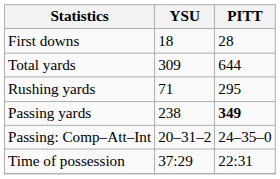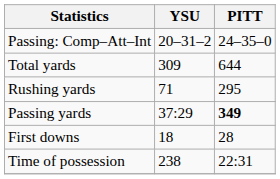rows swapped: (44, 40) <-> (80, 137)
(170, 113) 238 -> (175, 113) 37:29
(175, 161) 37:29 -> (170, 161) 238
